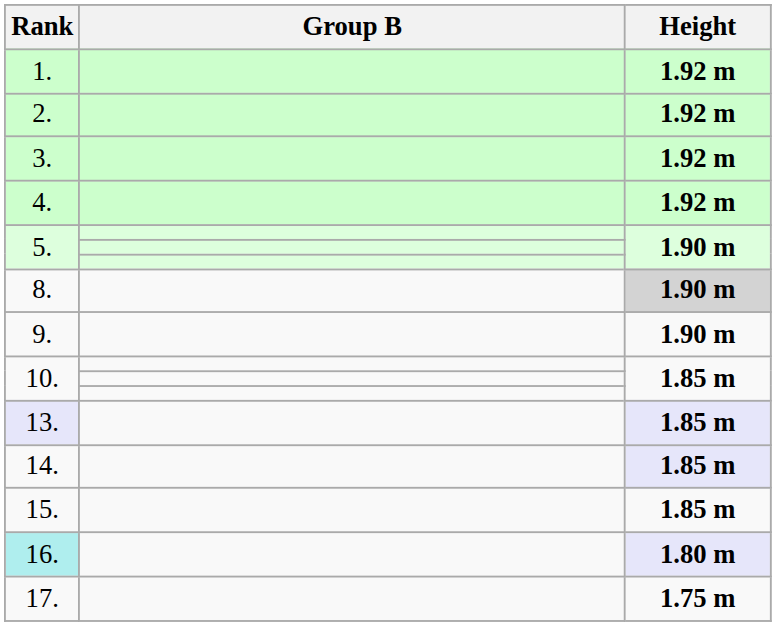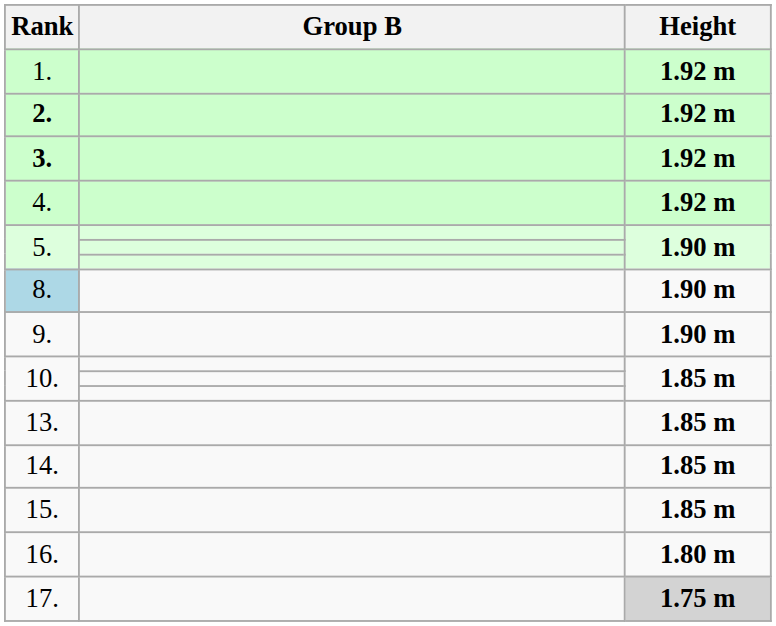(42, 114) normal -> (42, 114) bold
(42, 158) normal -> (42, 158) bold
(42, 290) no background -> (42, 290) lightblue background
(698, 290) lightgrey background -> (698, 290) no background
(42, 422) lavender background -> (42, 422) no background
(698, 422) lavender background -> (698, 422) no background
(698, 466) lavender background -> (698, 466) no background
(42, 554) paleturquoise background -> (42, 554) no background
(698, 554) lavender background -> (698, 554) no background
(698, 598) no background -> (698, 598) lightgrey background
